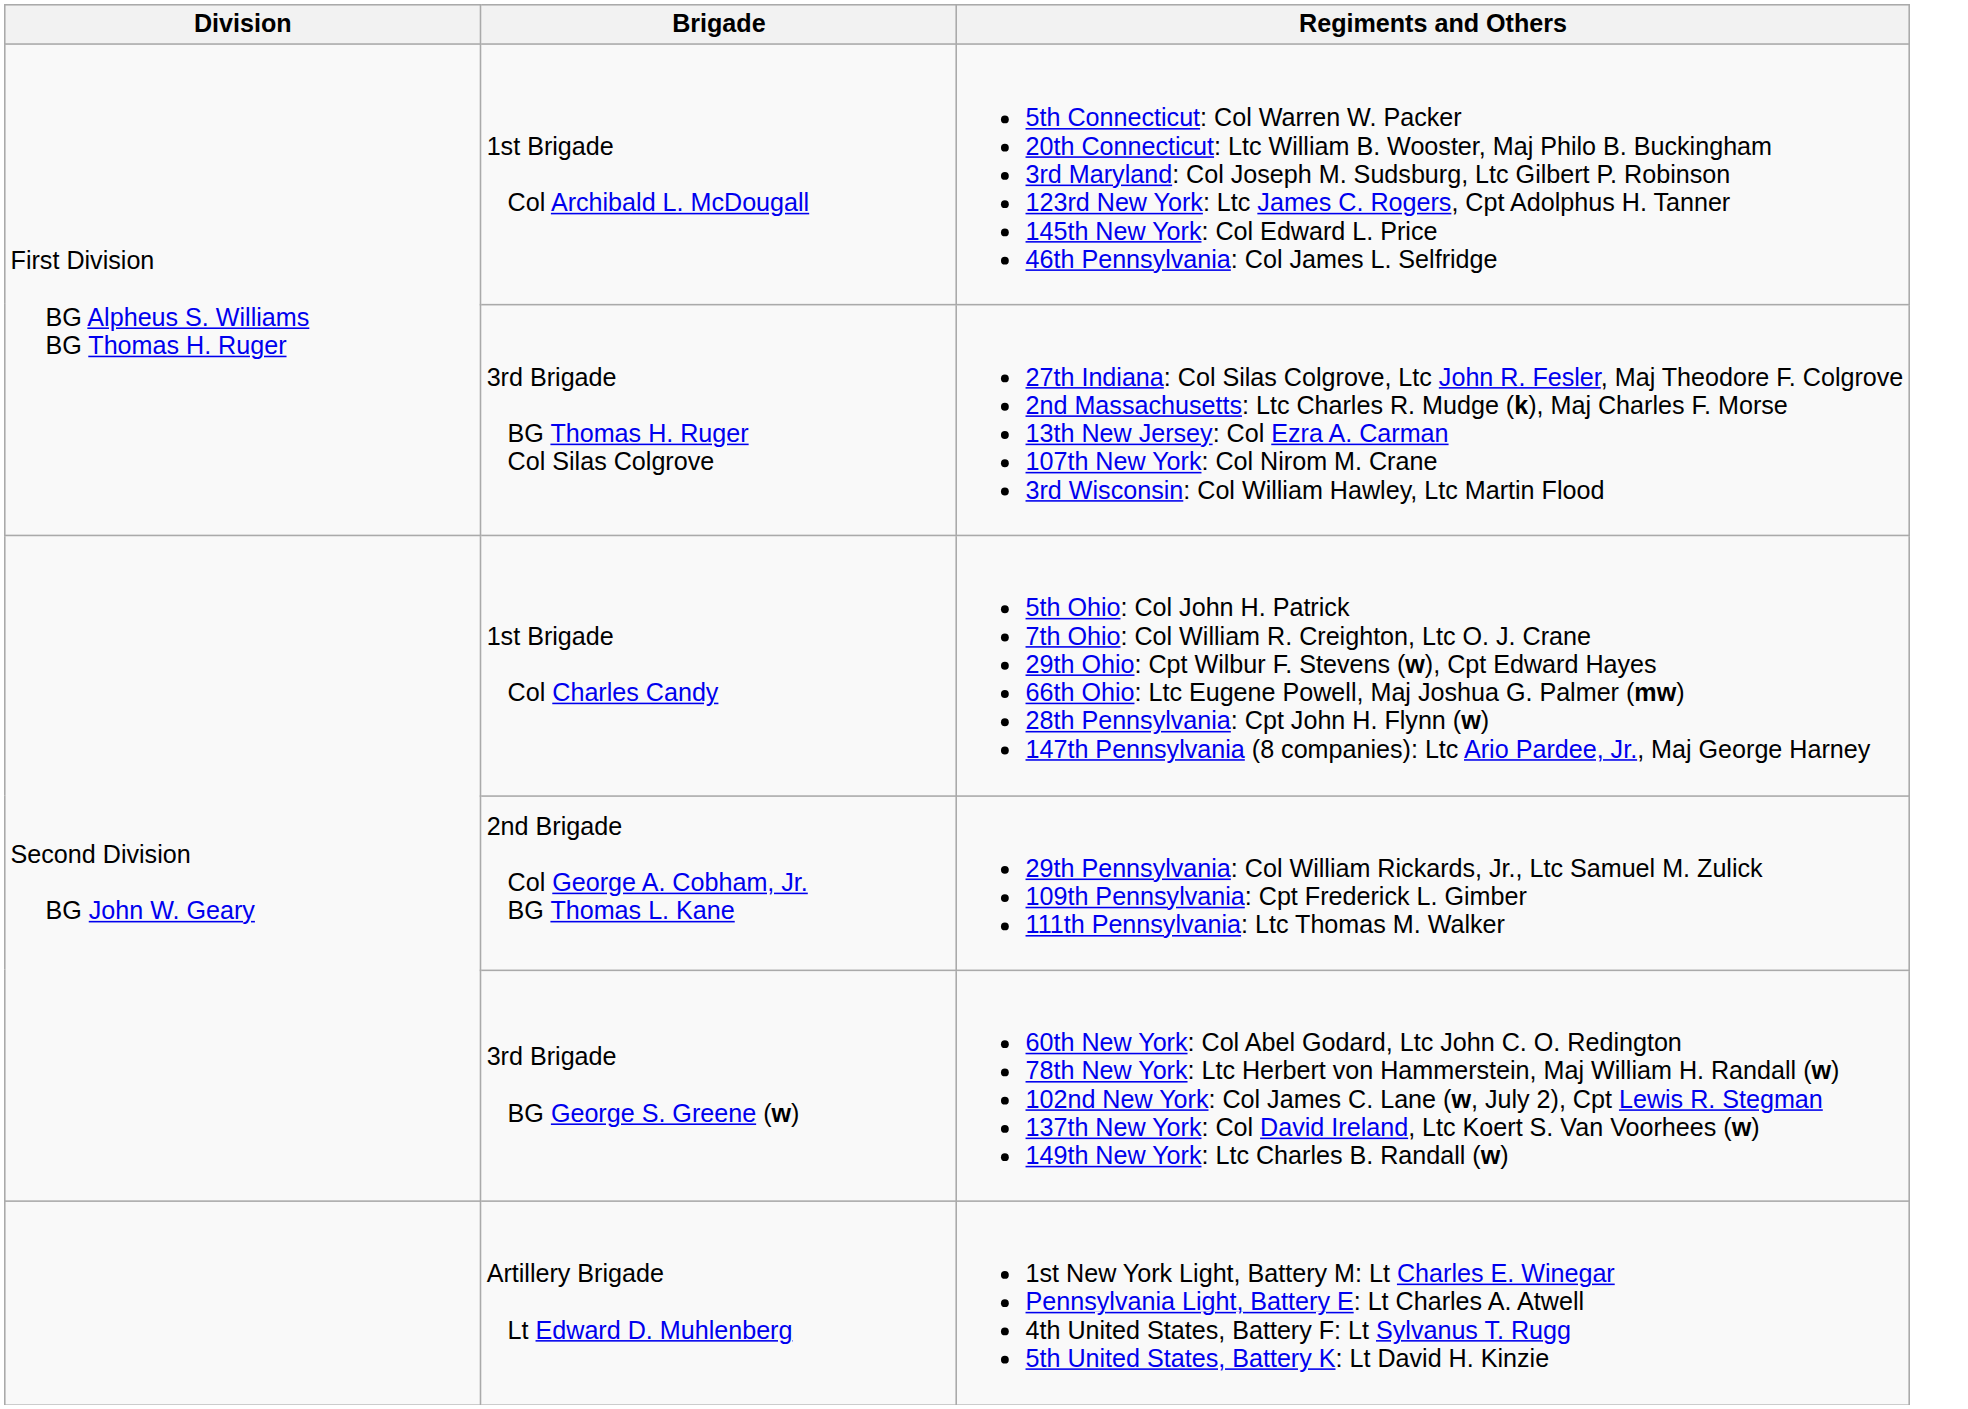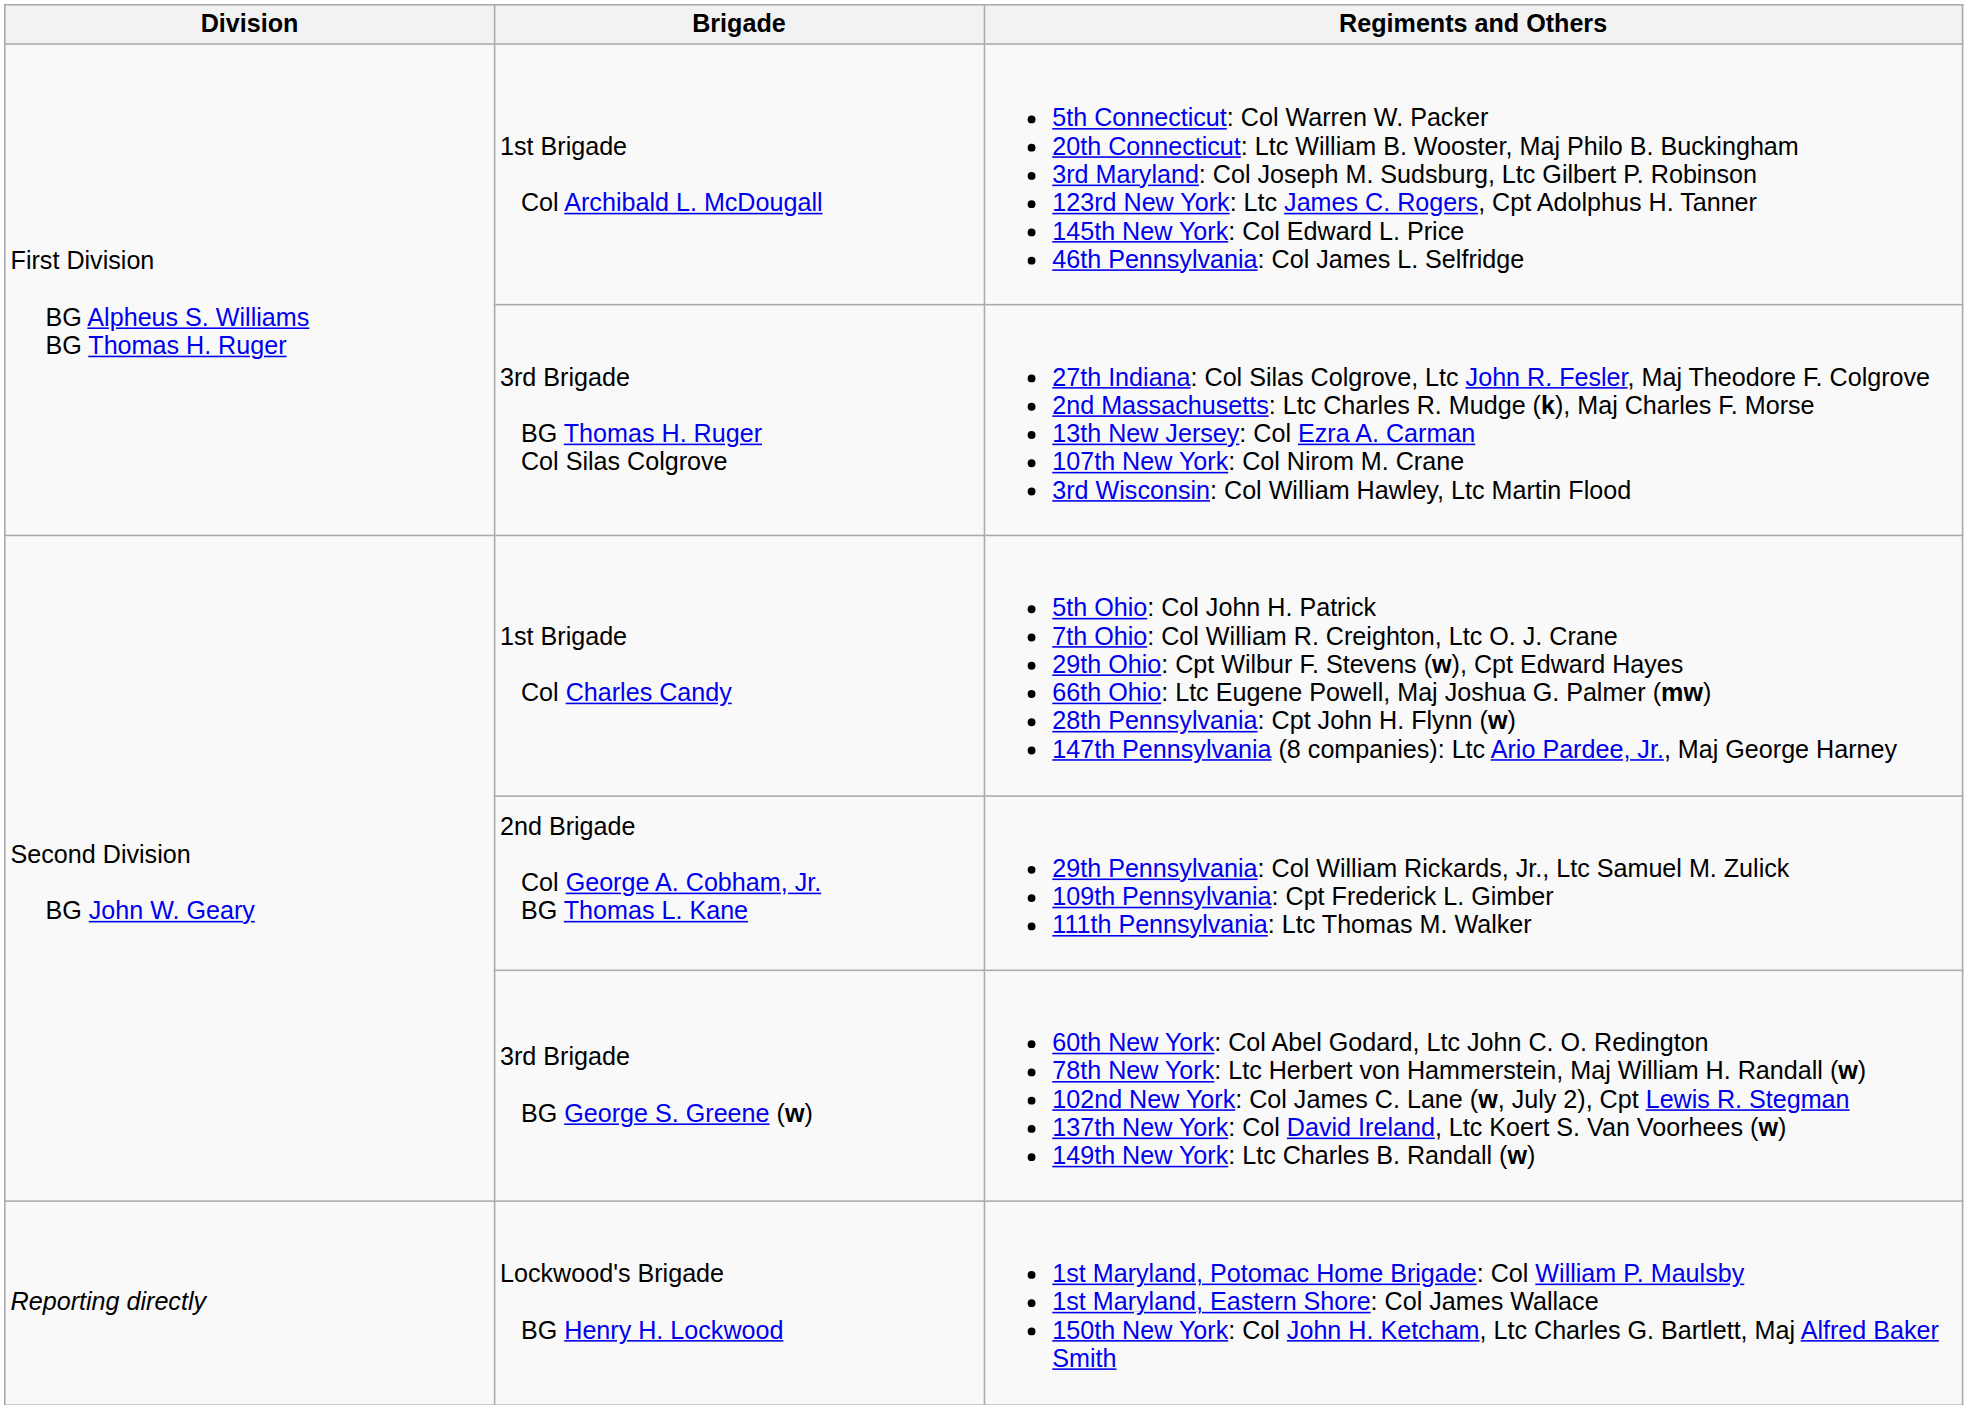+ row: (642, 1302)
- row: (640, 1302)
